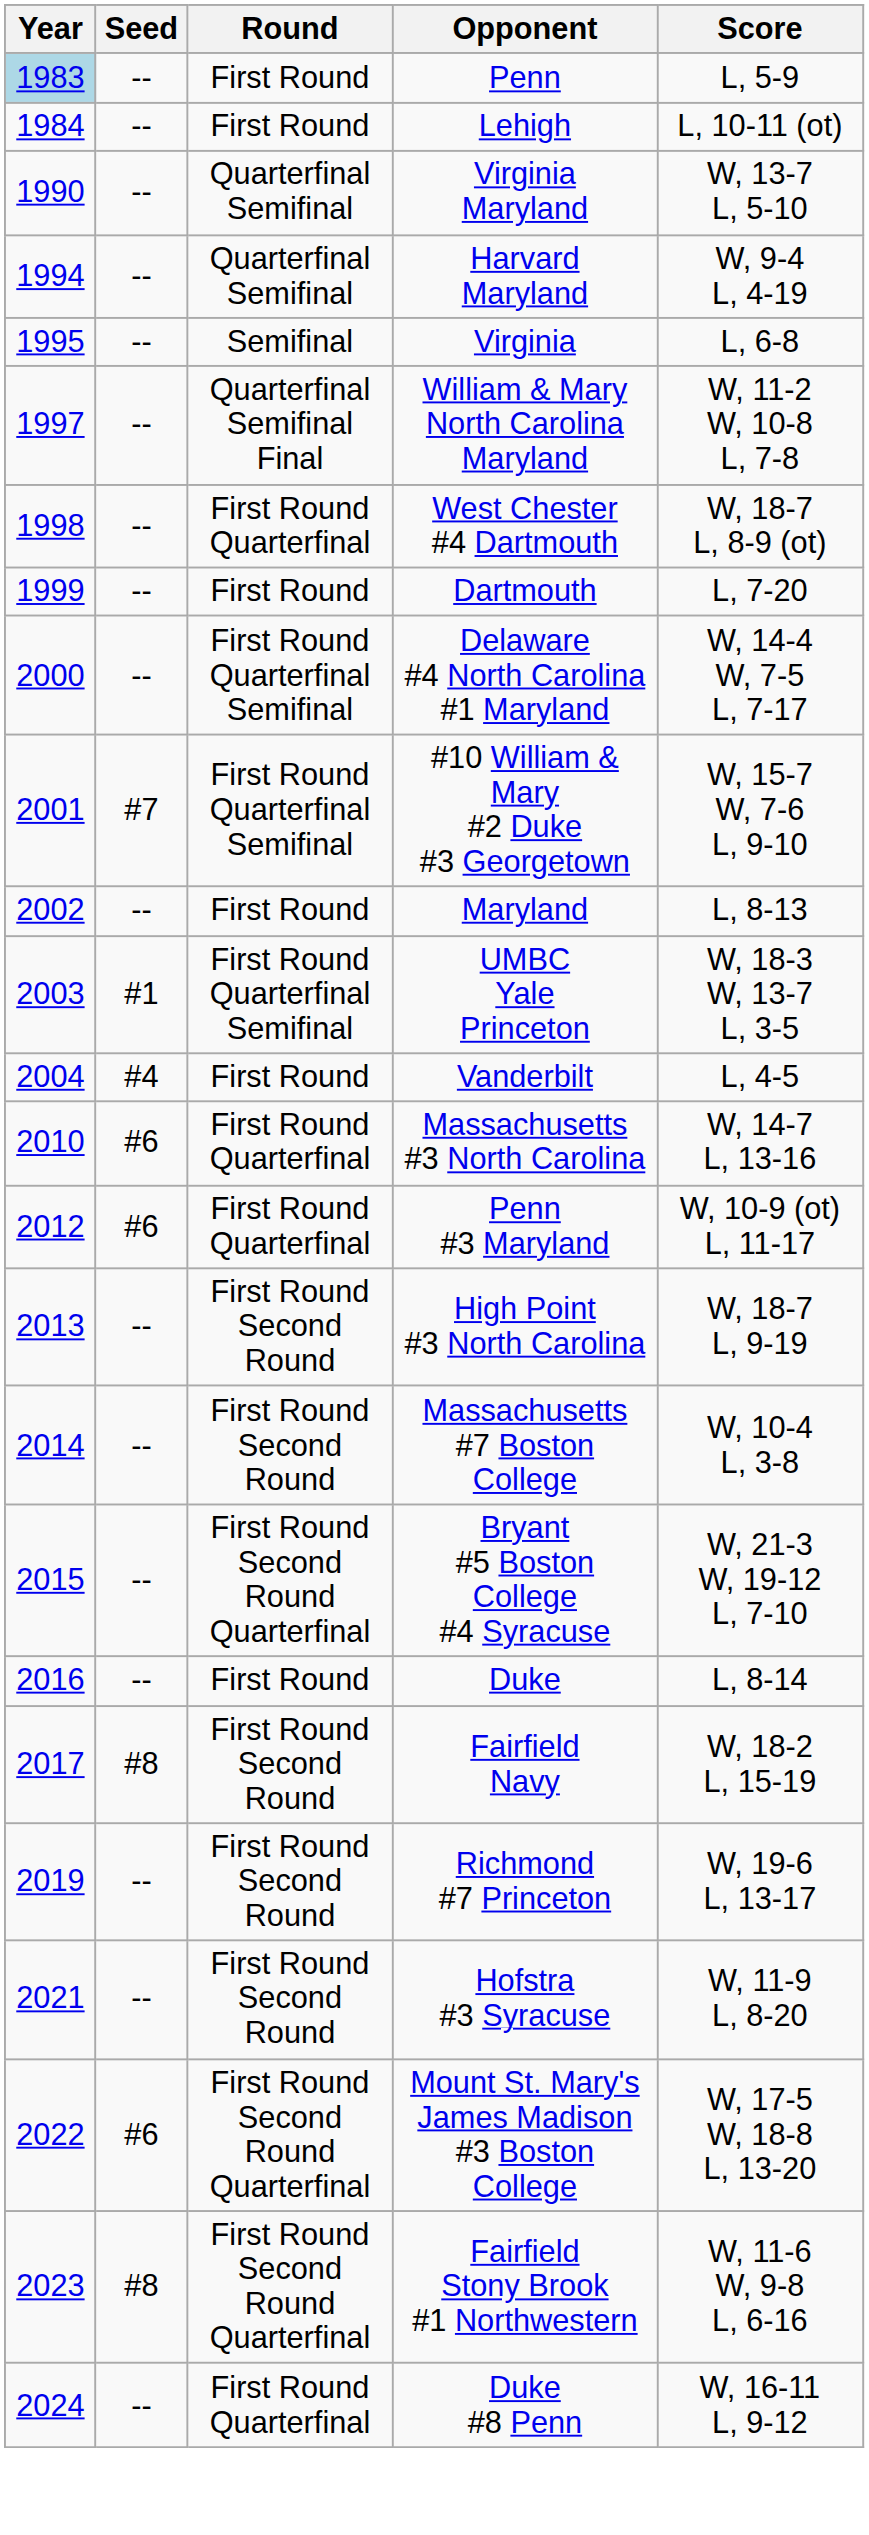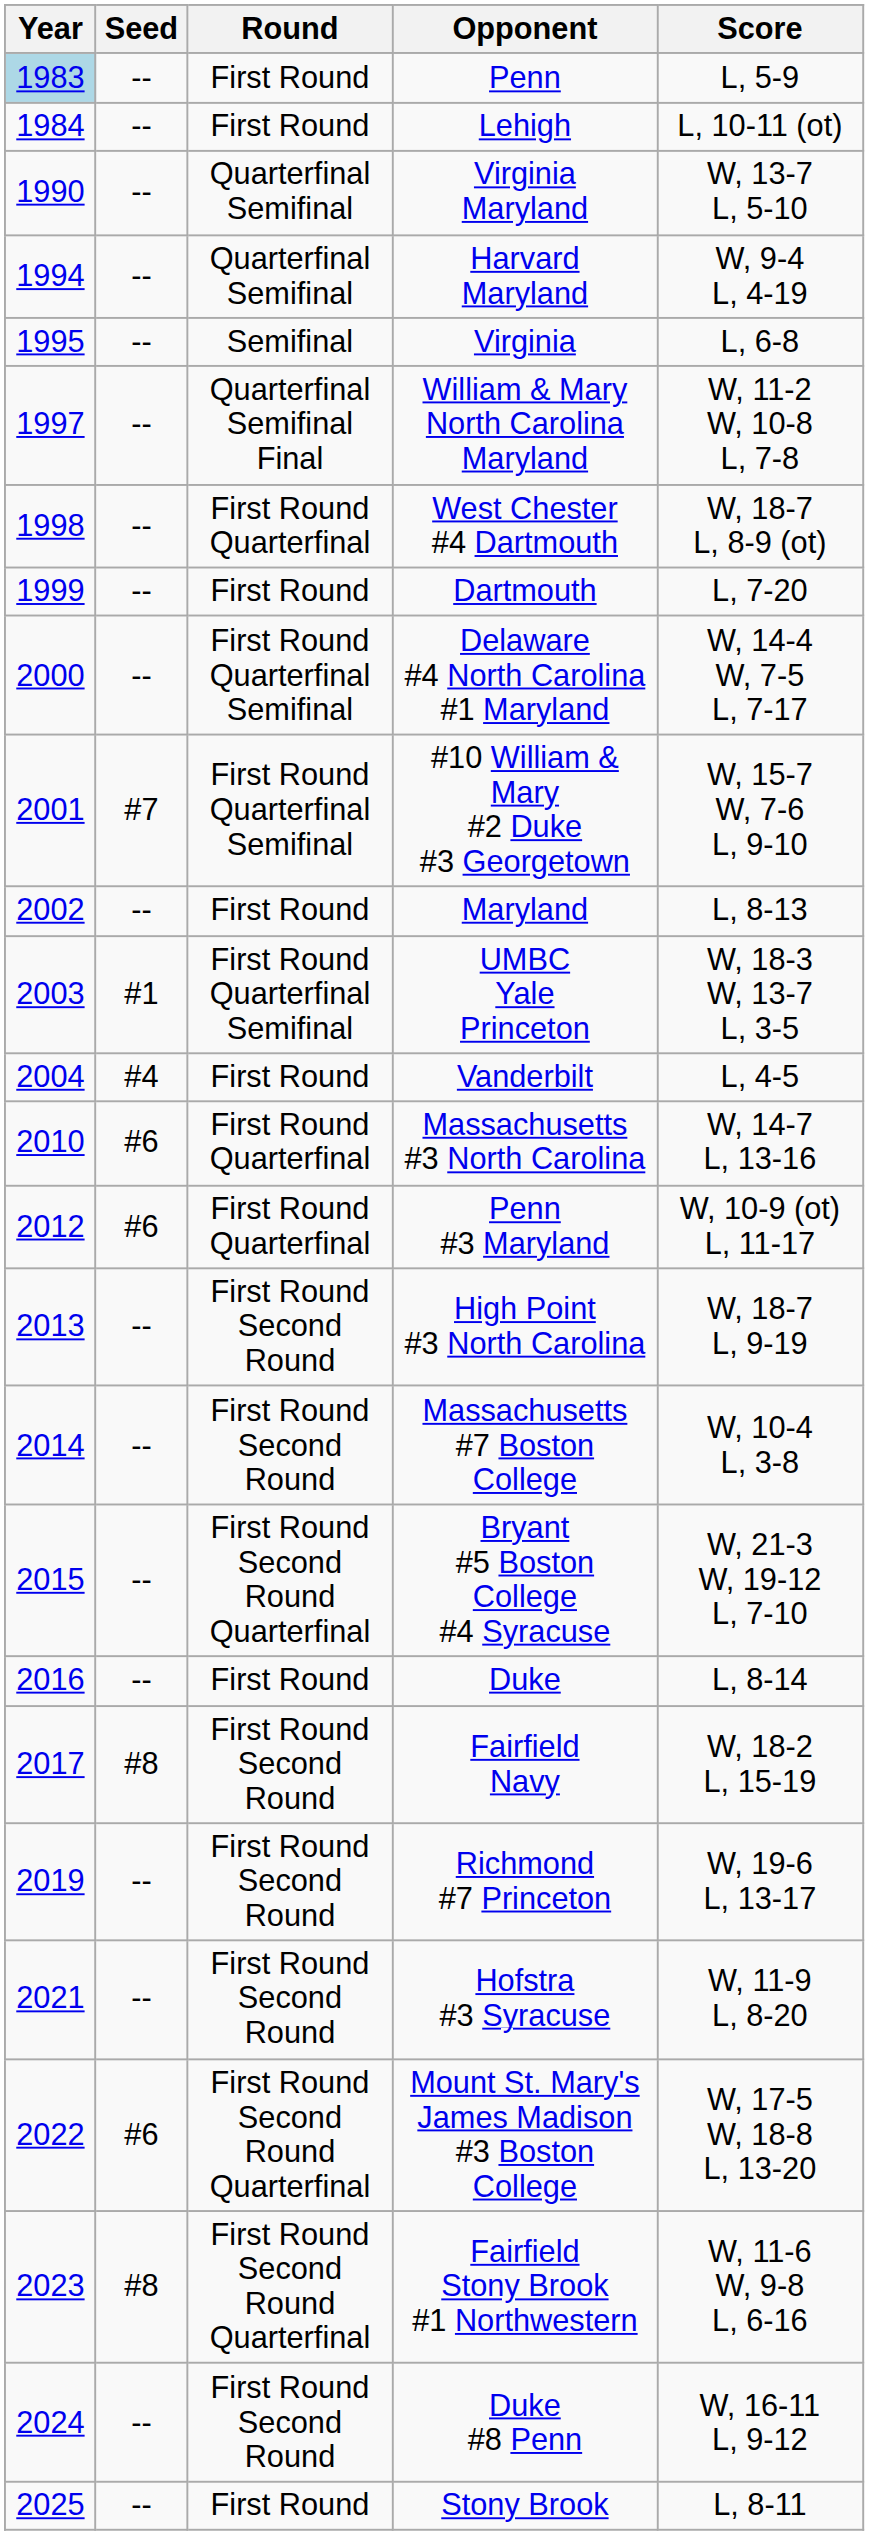(290, 2404) First Round Quarterfinal -> (290, 2421) First Round Second Round
+ row: (525, 2505)
